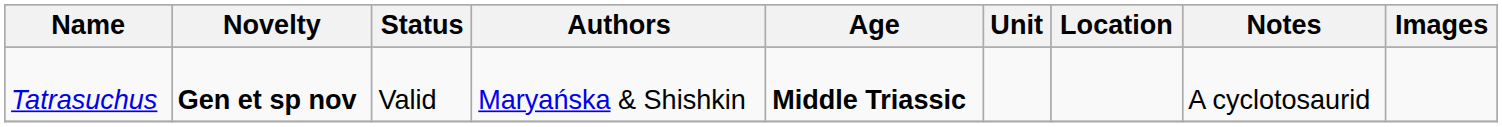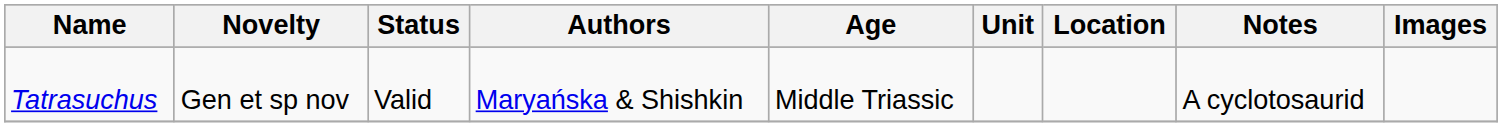(267, 99) bold -> (265, 99) normal
(869, 99) bold -> (864, 99) normal
